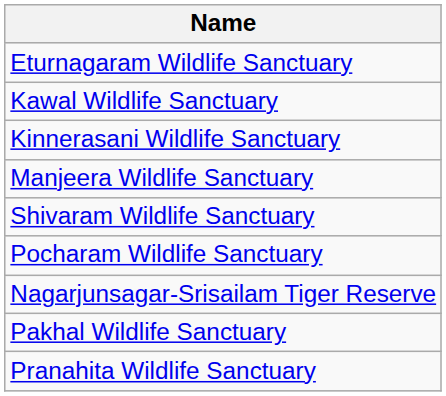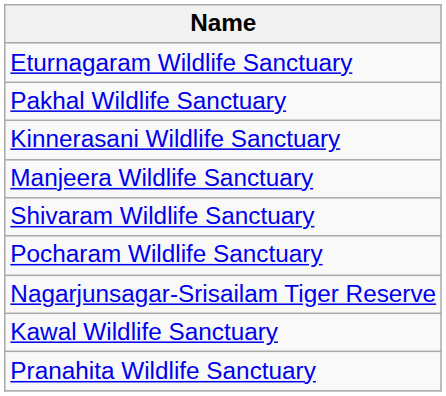(144, 100) Kawal Wildlife Sanctuary -> (148, 100) Pakhal Wildlife Sanctuary
(148, 332) Pakhal Wildlife Sanctuary -> (144, 332) Kawal Wildlife Sanctuary
